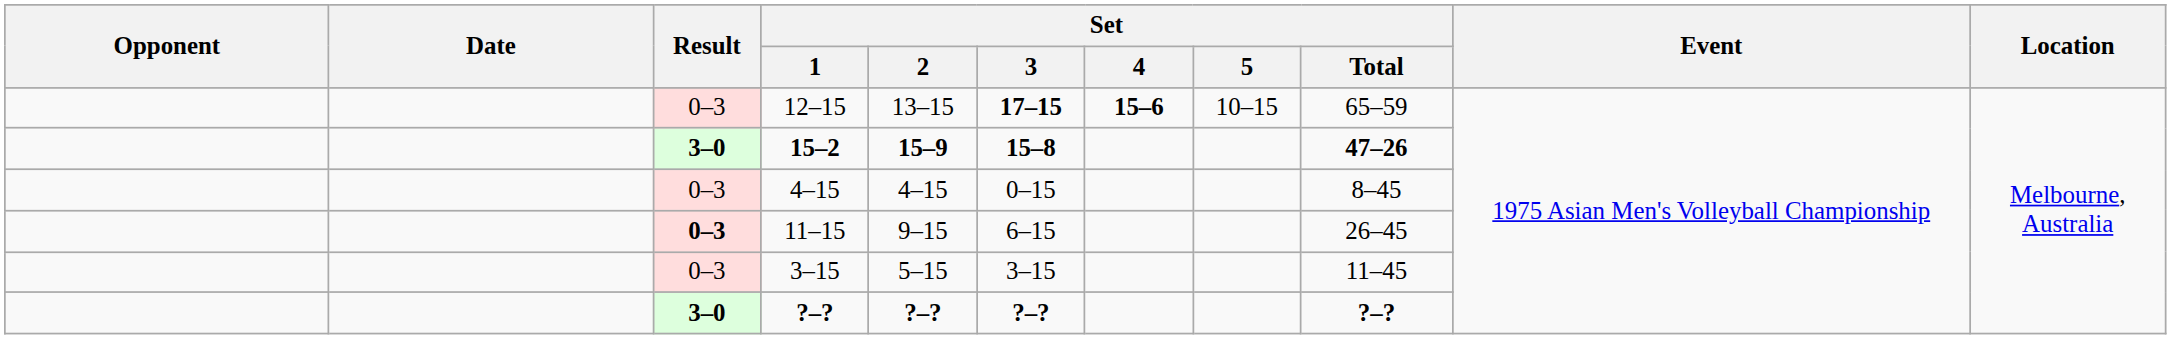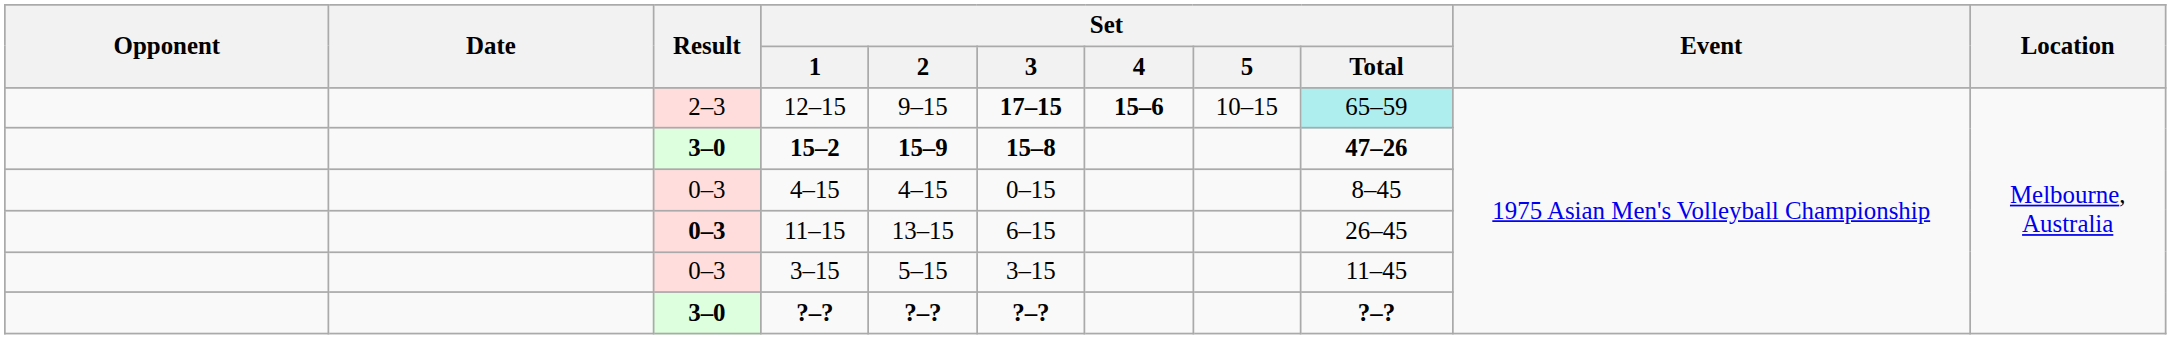(707, 107) 0–3 -> (707, 107) 2–3
(923, 107) 13–15 -> (923, 107) 9–15
(1376, 107) no background -> (1376, 107) paleturquoise background
(923, 230) 9–15 -> (923, 230) 13–15
